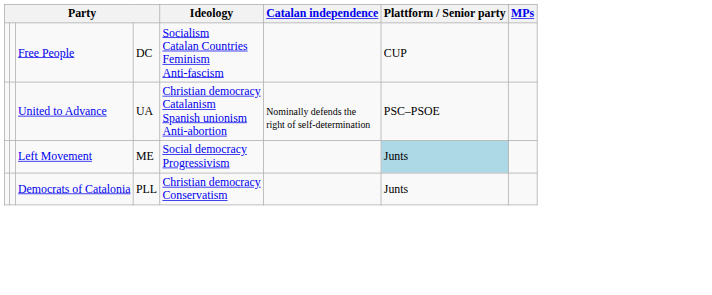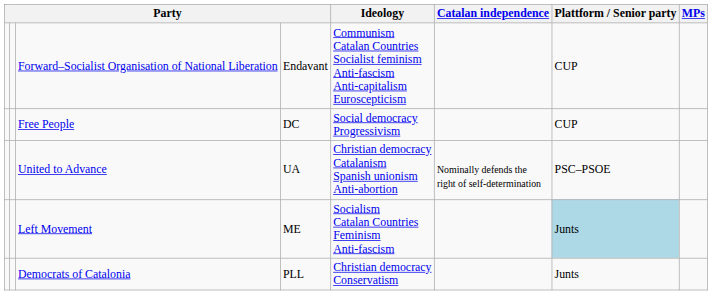+ row: (148, 65)
(205, 52) Socialism Catalan Countries Feminism Anti-fascism -> (375, 124) Social democracy Progressivism
(205, 156) Social democracy Progressivism -> (376, 228) Socialism Catalan Countries Feminism Anti-fascism
